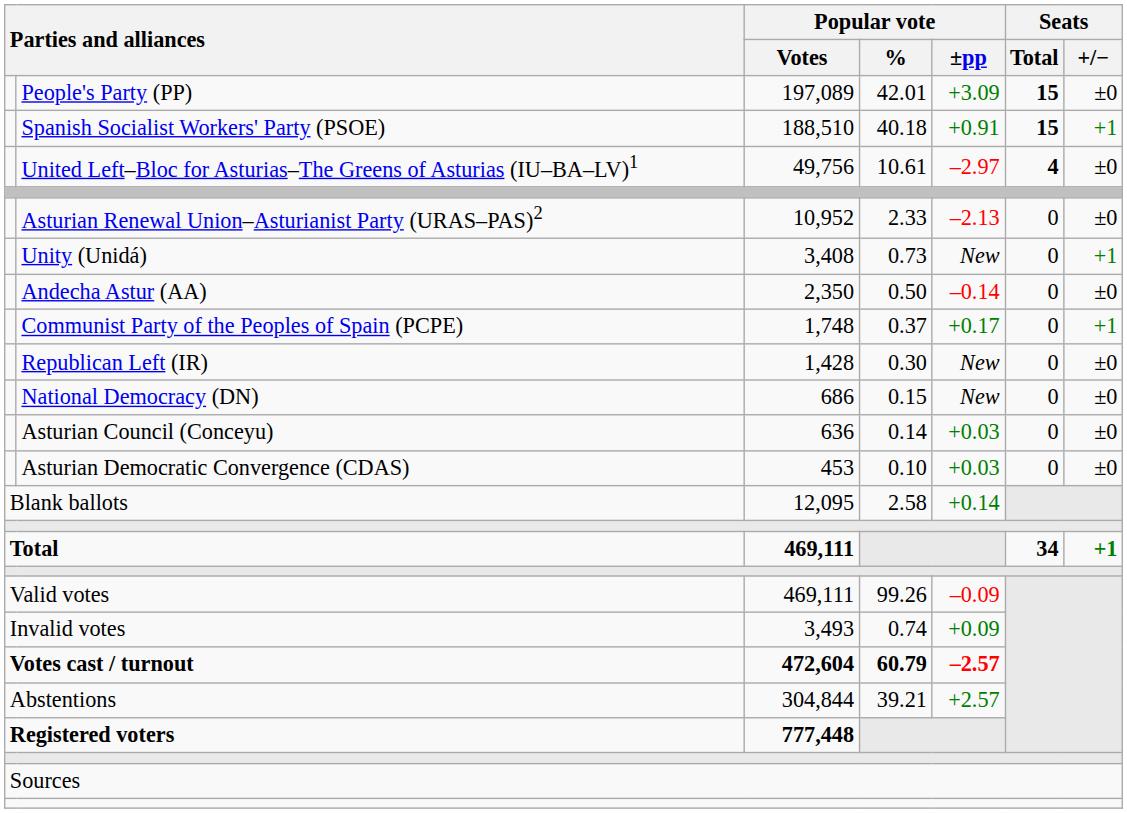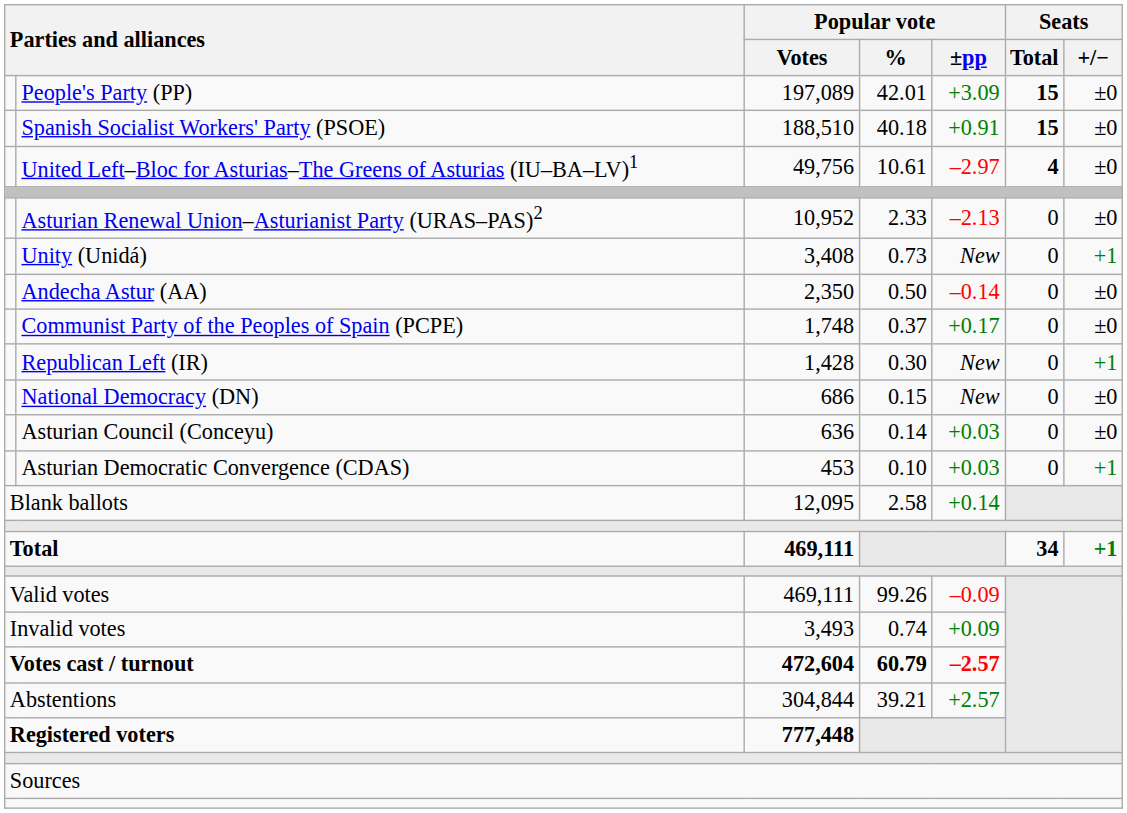(1106, 127) +1 -> (1106, 127) ±0
(1106, 326) +1 -> (1106, 326) ±0
(1106, 361) ±0 -> (1106, 361) +1
(1106, 467) ±0 -> (1106, 467) +1
